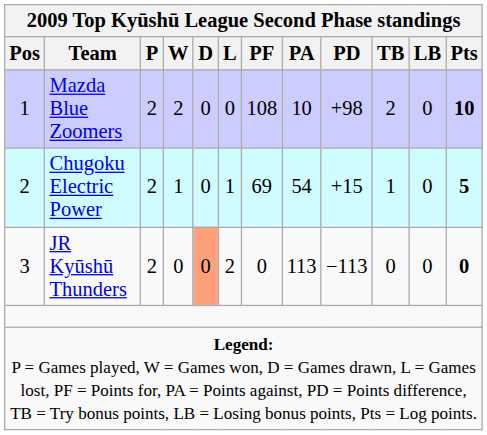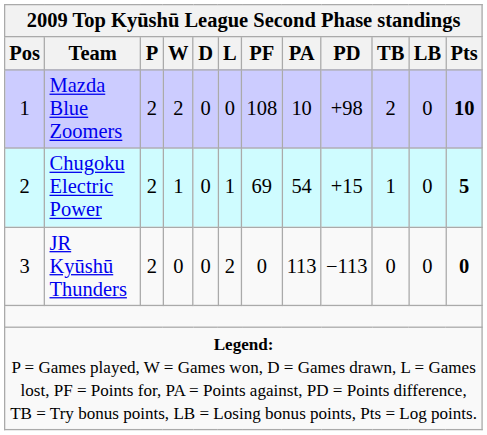(206, 265) lightsalmon background -> (206, 265) no background
